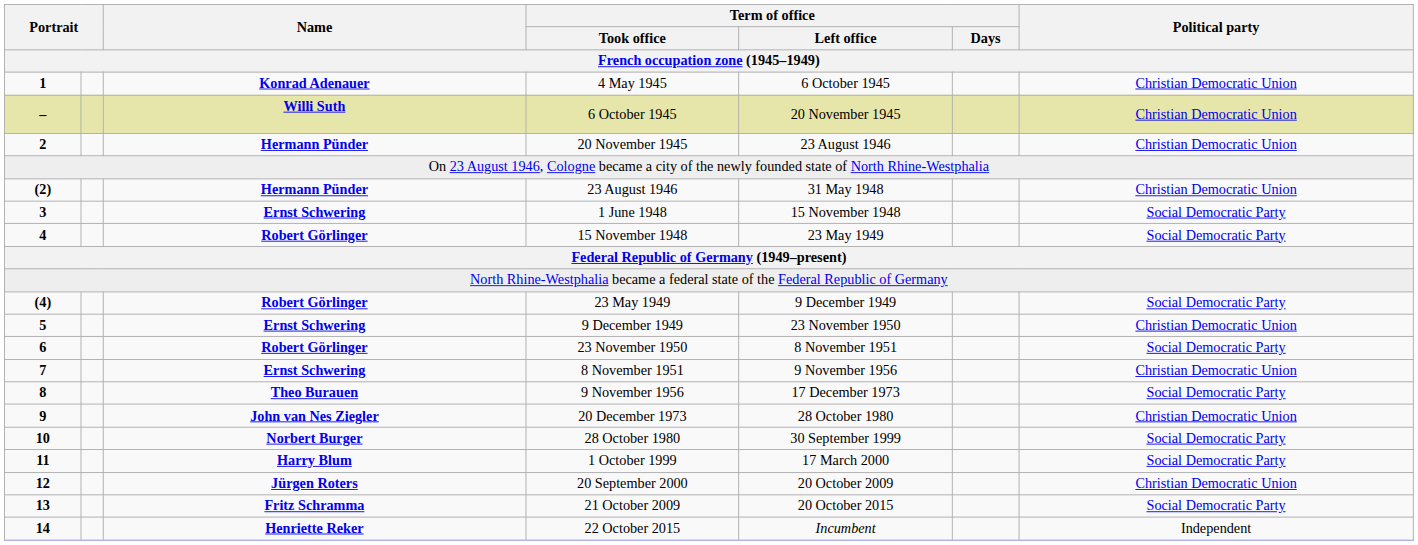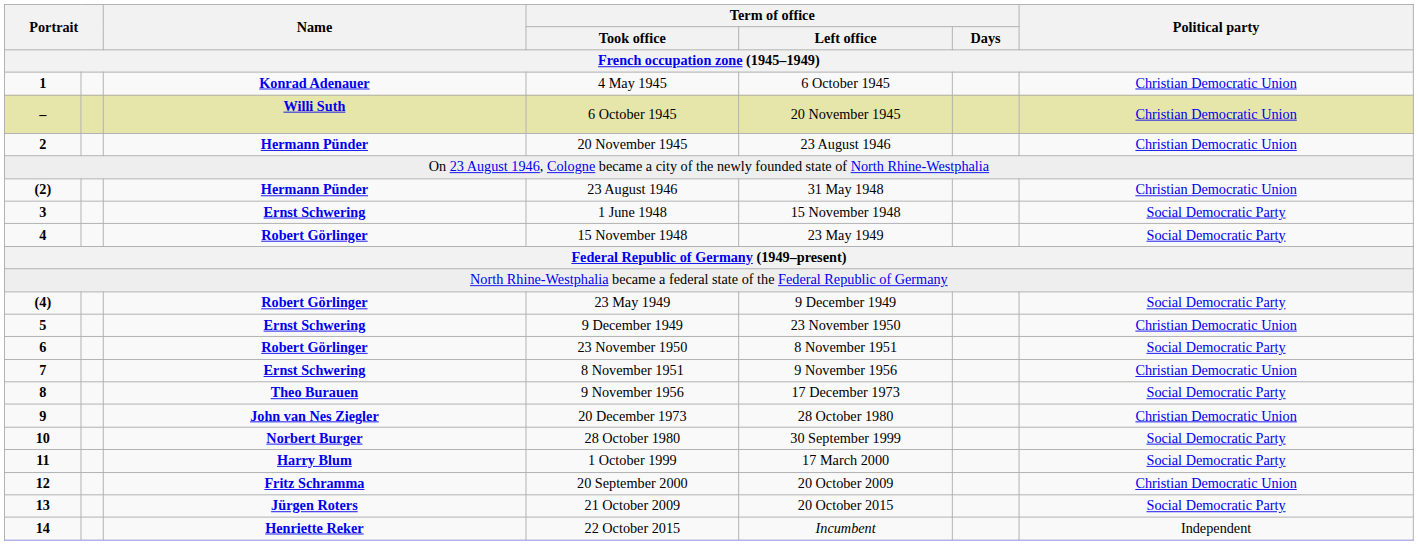(314, 483) Jürgen Roters -> (314, 483) Fritz Schramma
(314, 506) Fritz Schramma -> (314, 506) Jürgen Roters
